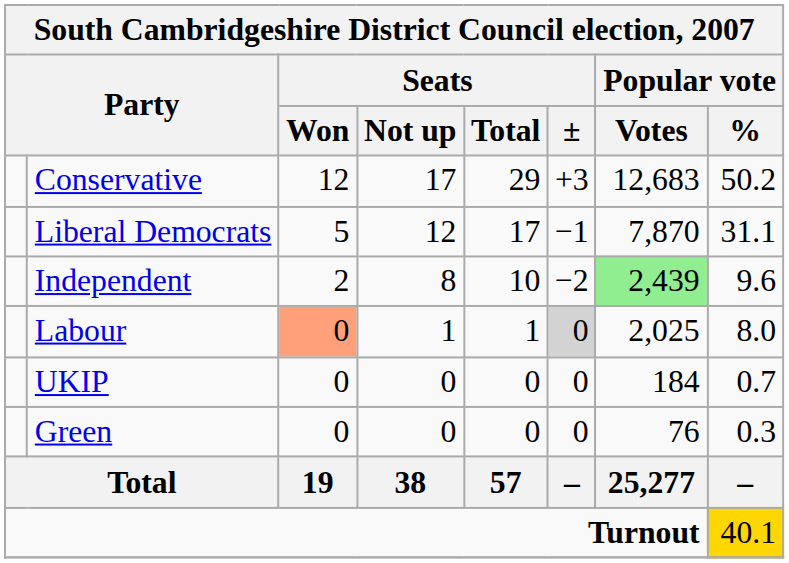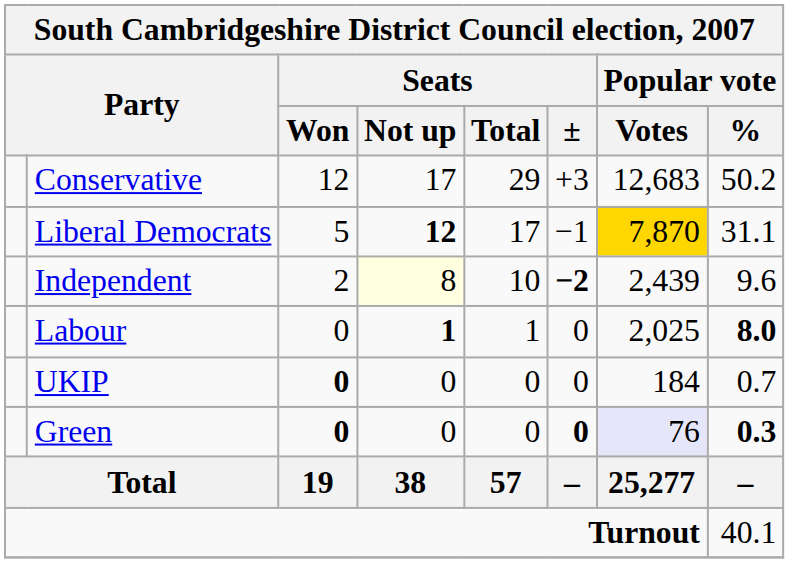(441, 230) normal -> (441, 230) bold
(664, 230) no background -> (664, 230) gold background
(449, 280) no background -> (449, 280) lightyellow background
(572, 280) normal -> (572, 280) bold
(664, 280) lightgreen background -> (664, 280) no background
(341, 331) lightsalmon background -> (341, 331) no background
(449, 331) normal -> (449, 331) bold
(581, 331) lightgrey background -> (581, 331) no background
(756, 331) normal -> (756, 331) bold
(341, 381) normal -> (341, 381) bold
(341, 431) normal -> (341, 431) bold
(581, 431) normal -> (581, 431) bold
(684, 431) no background -> (684, 431) lavender background
(756, 431) normal -> (756, 431) bold
(748, 532) gold background -> (749, 532) no background
